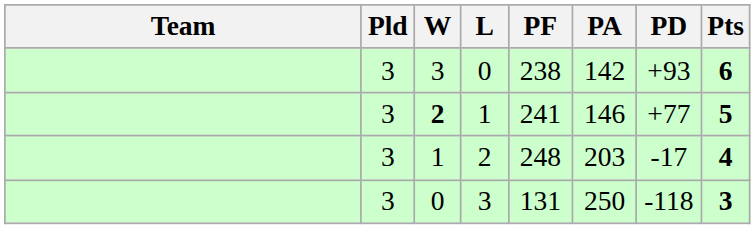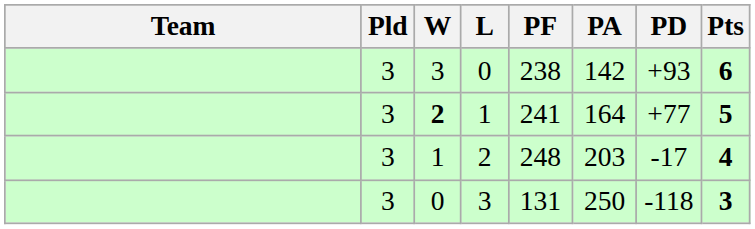(605, 113) 146 -> (605, 113) 164
